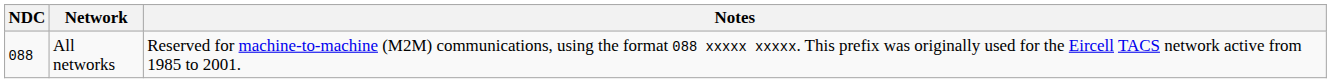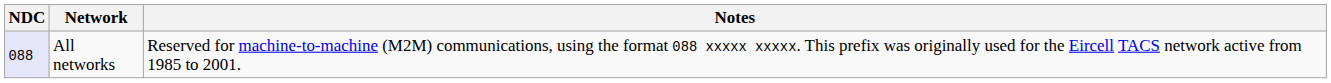(21, 56) no background -> (21, 56) lavender background
